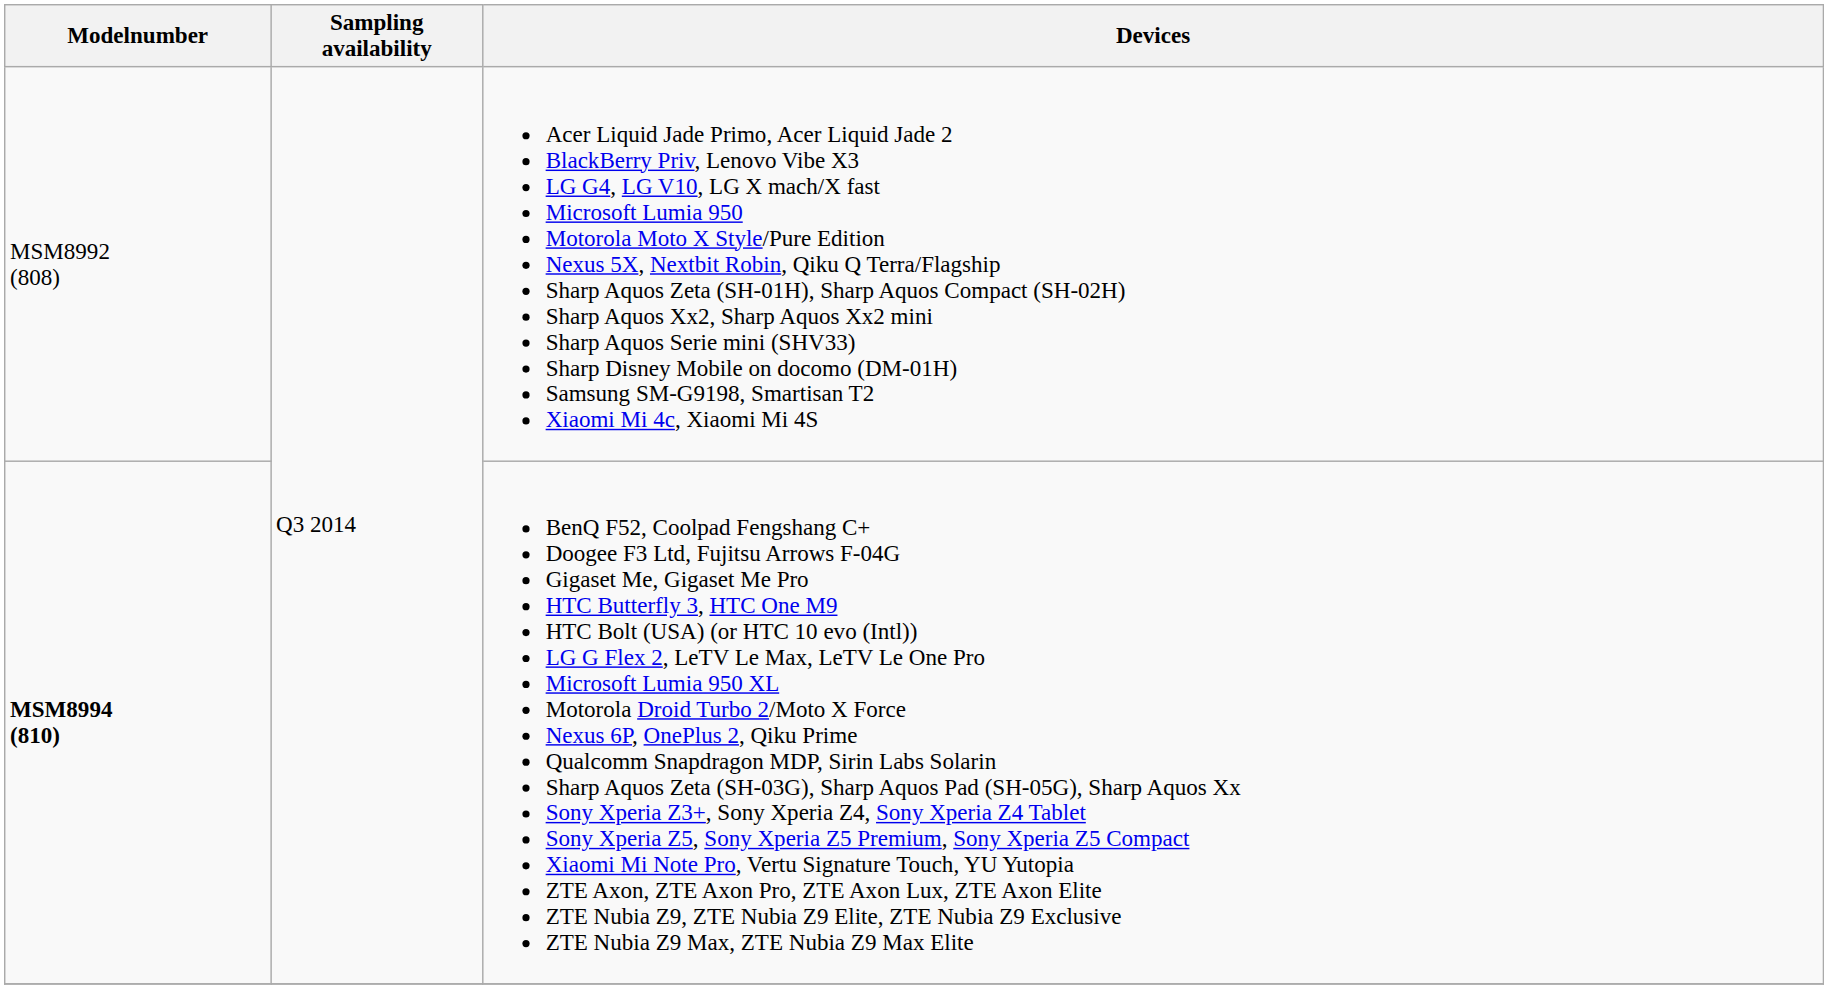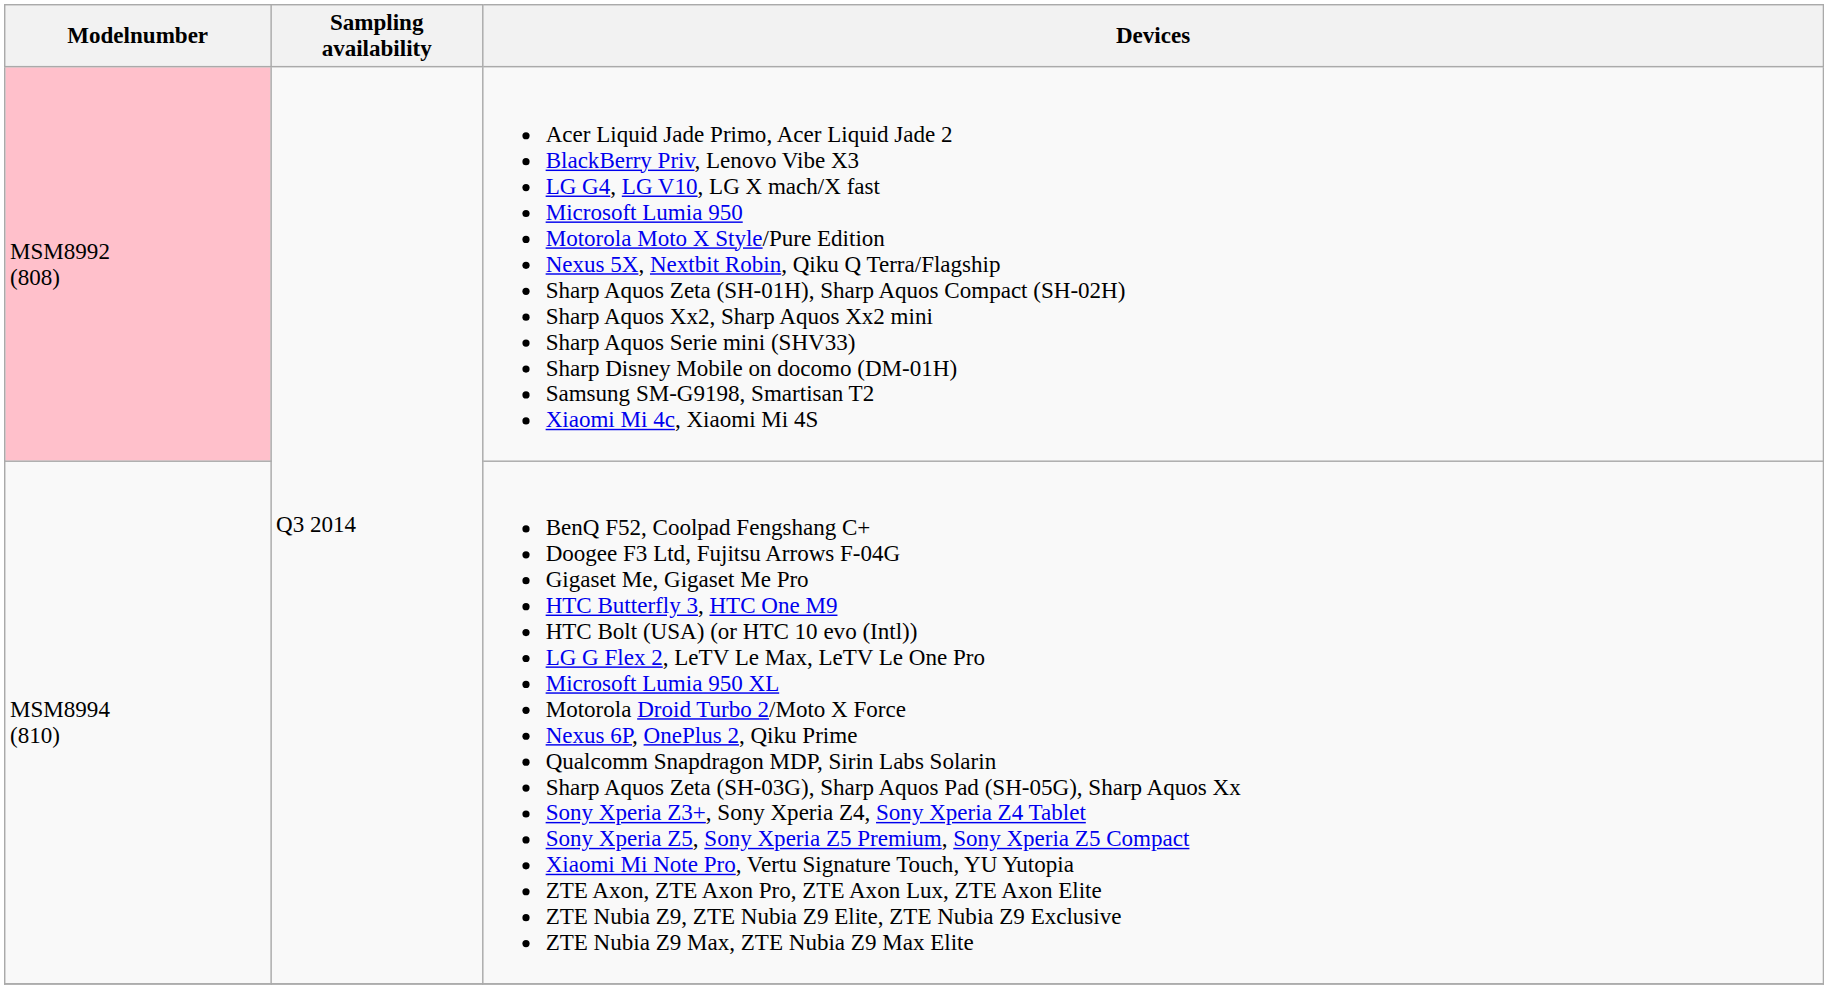(60, 263) no background -> (60, 263) pink background
(61, 722) bold -> (60, 722) normal
